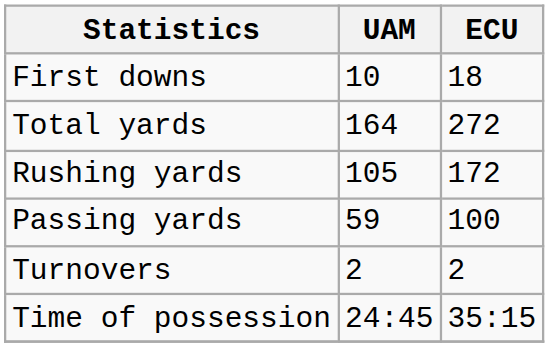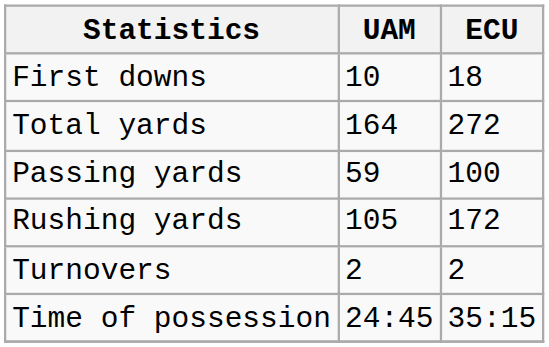rows swapped: (127, 174) <-> (127, 222)
